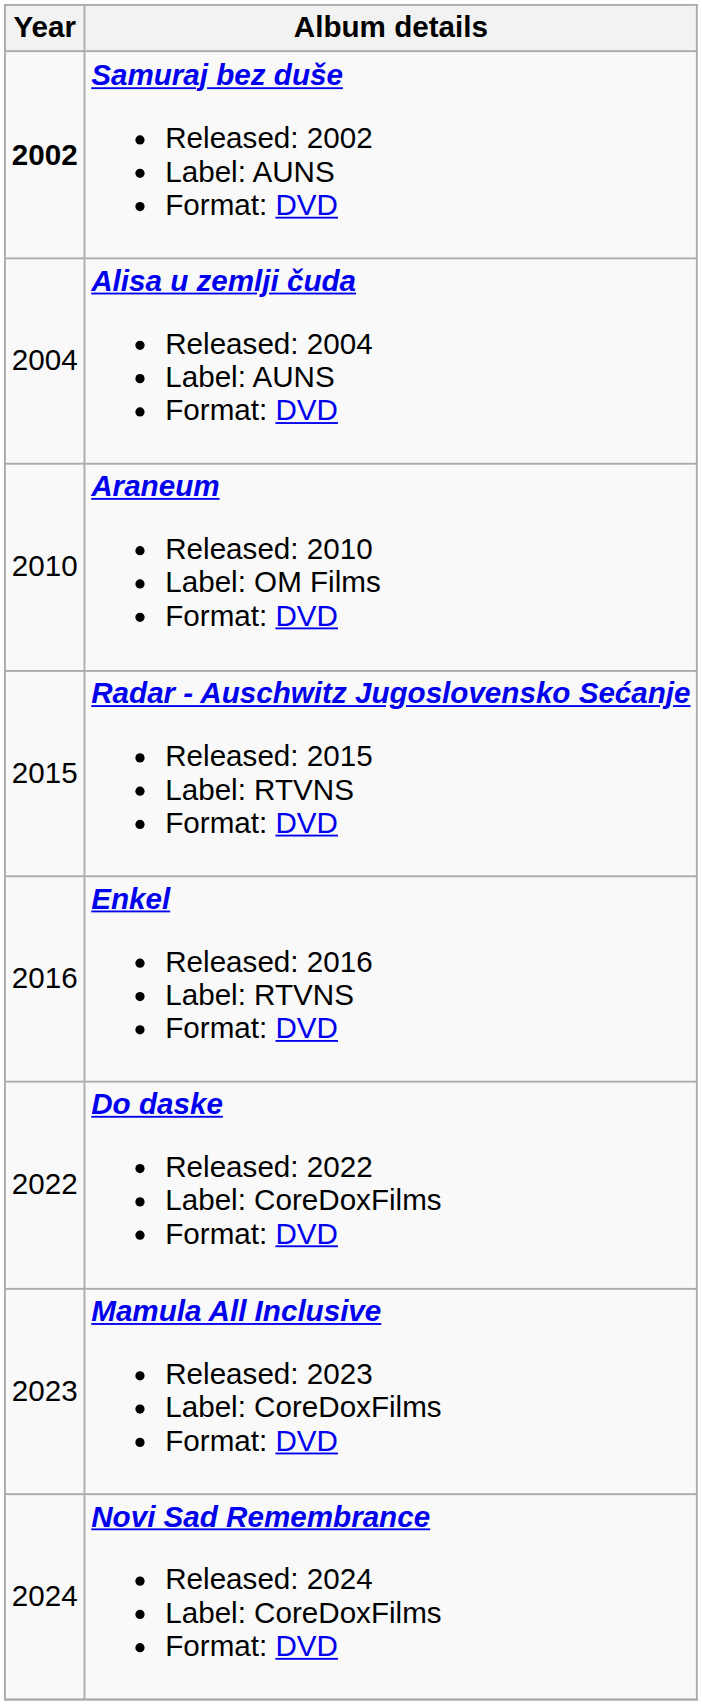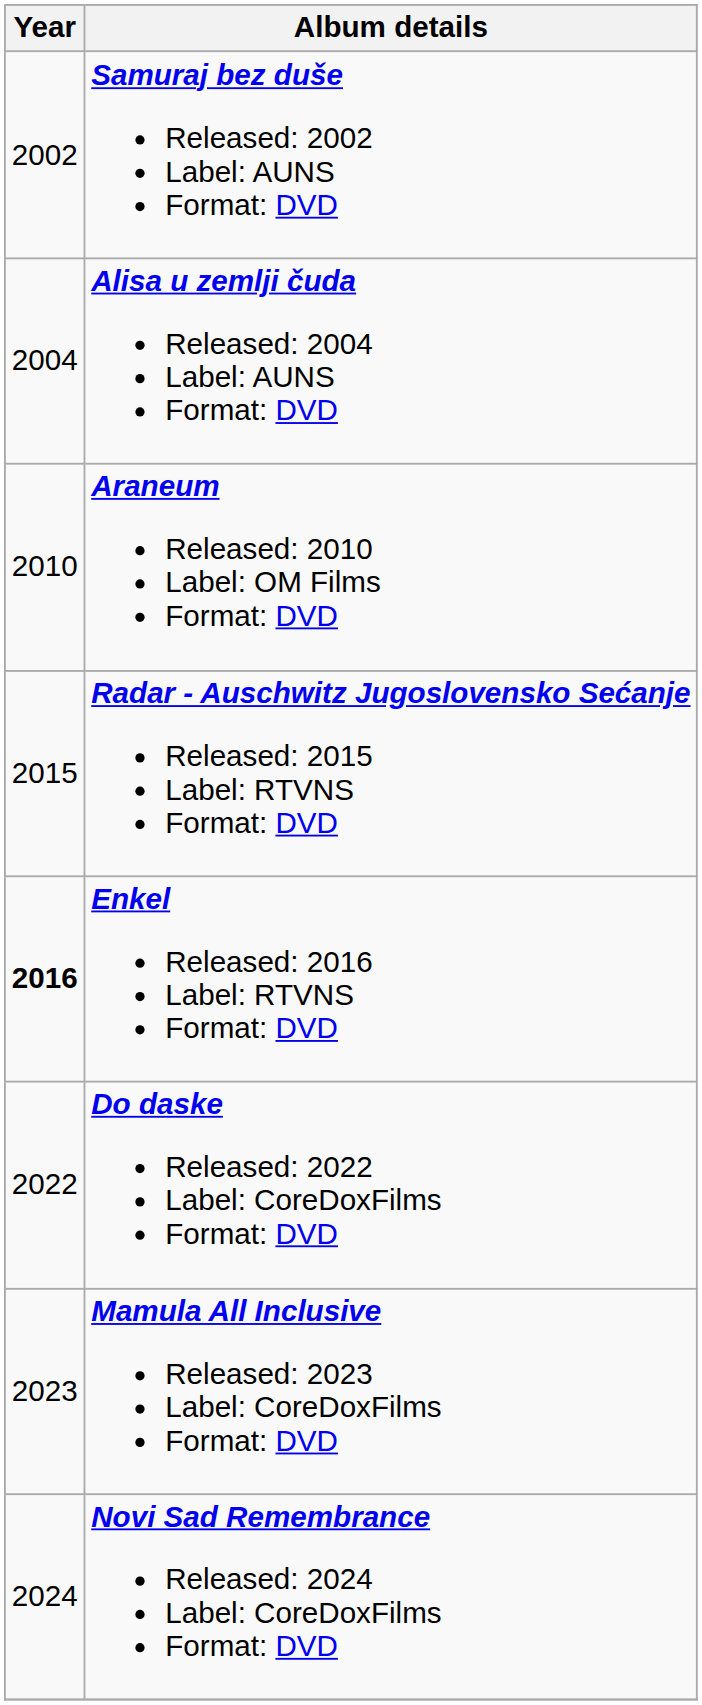(45, 154) bold -> (45, 154) normal
(45, 978) normal -> (45, 978) bold
